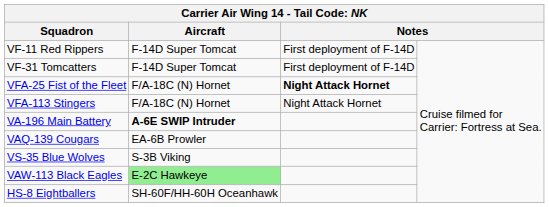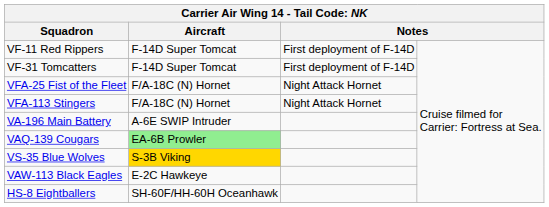(336, 85) bold -> (332, 85) normal
(184, 121) bold -> (181, 121) normal
(169, 139) no background -> (169, 139) lightgreen background
(161, 157) no background -> (161, 157) gold background
(169, 175) lightgreen background -> (169, 175) no background
